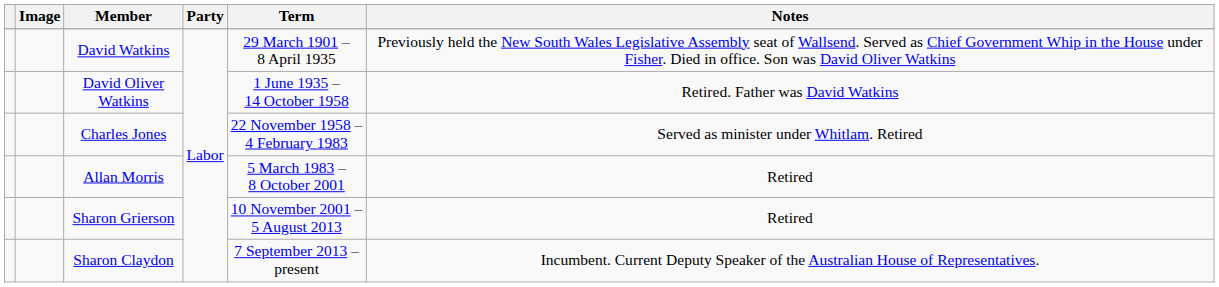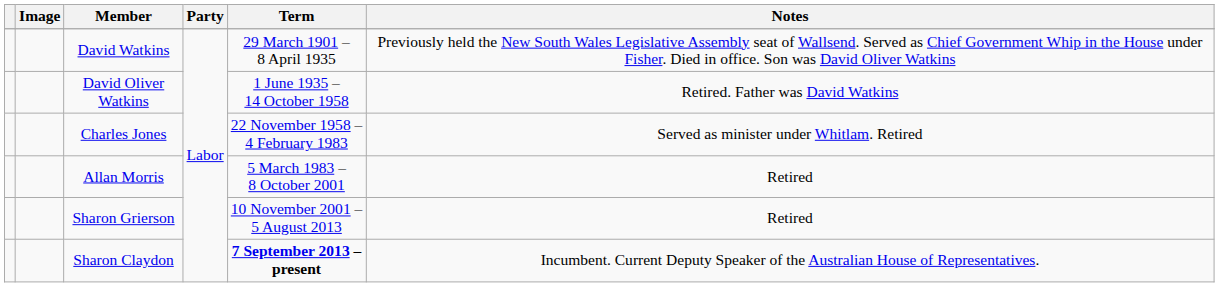(297, 260) normal -> (297, 260) bold
